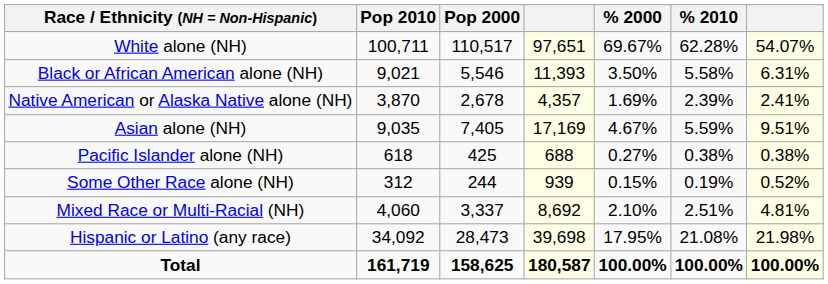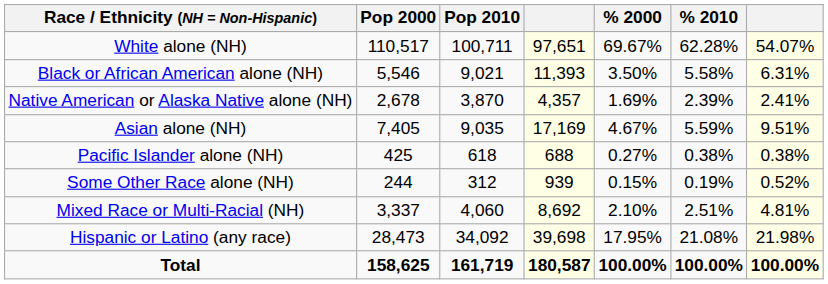columns swapped: (482, 18) <-> (398, 18)
